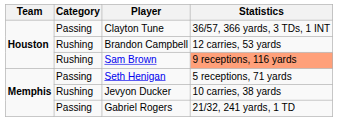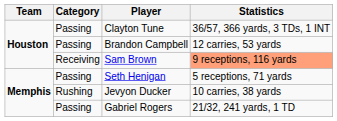(75, 44) Rushing -> (73, 44) Passing
(75, 60) Rushing -> (78, 60) Receiving
